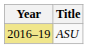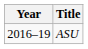(29, 33) khaki background -> (29, 33) no background
